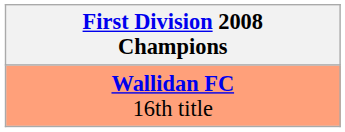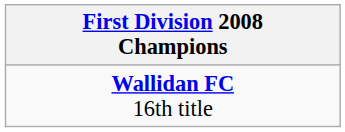(173, 95) lightsalmon background -> (173, 95) no background
